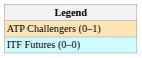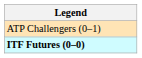(43, 45) normal -> (46, 45) bold
